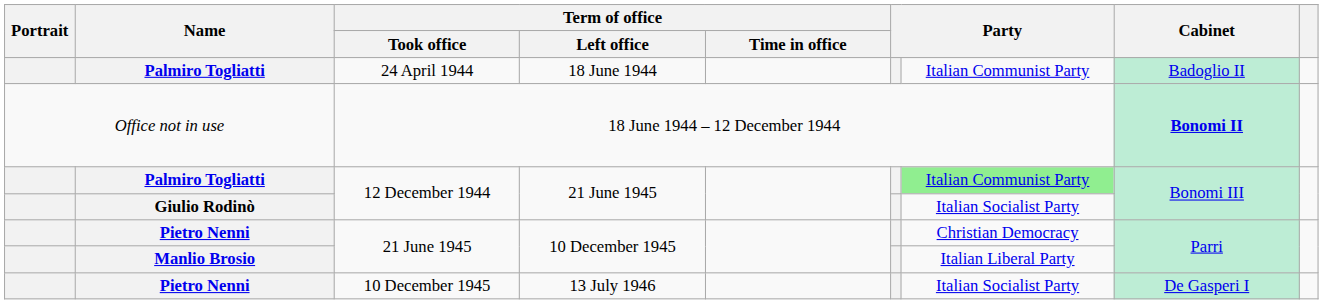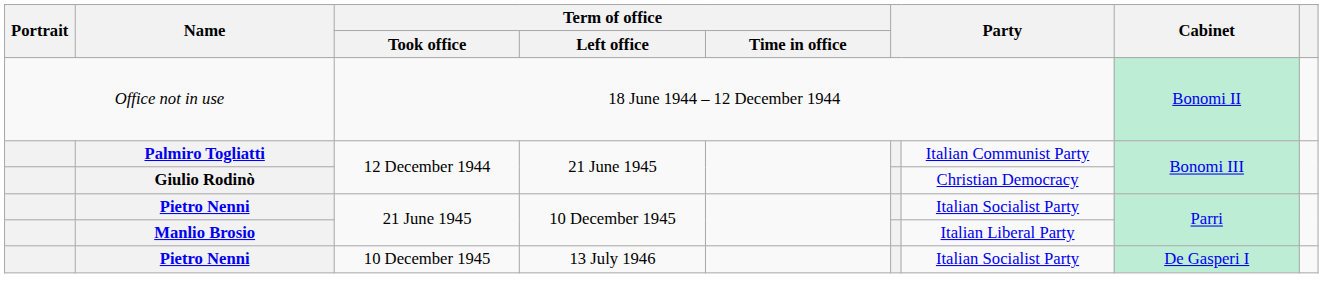- row: (205, 70)
(1207, 125) bold -> (1207, 98) normal
(1008, 180) lightgreen background -> (1008, 153) no background
(1008, 206) Italian Socialist Party -> (1008, 180) Christian Democracy
(1008, 232) Christian Democracy -> (1008, 206) Italian Socialist Party
